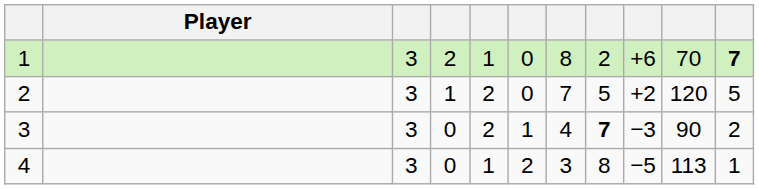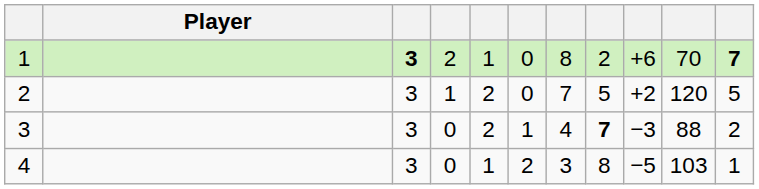(411, 58) normal -> (411, 58) bold
(689, 129) 90 -> (689, 129) 88
(689, 165) 113 -> (689, 165) 103
